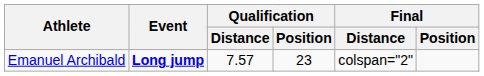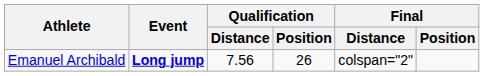(240, 61) 7.57 -> (240, 61) 7.56
(304, 61) 23 -> (304, 61) 26
